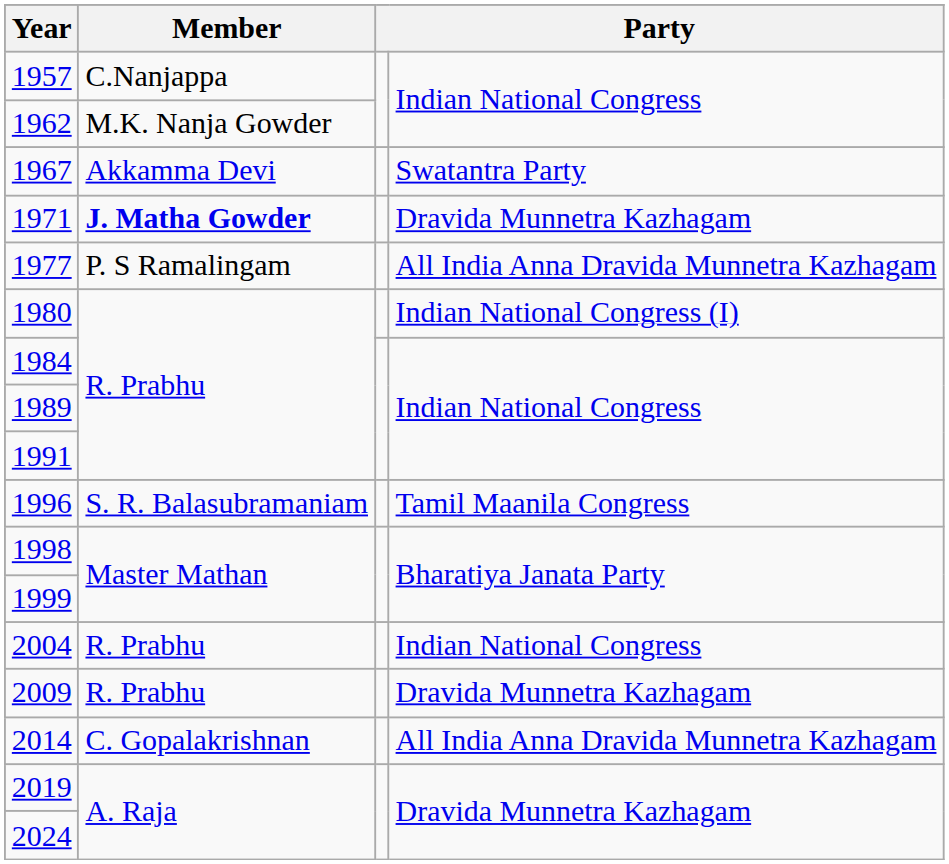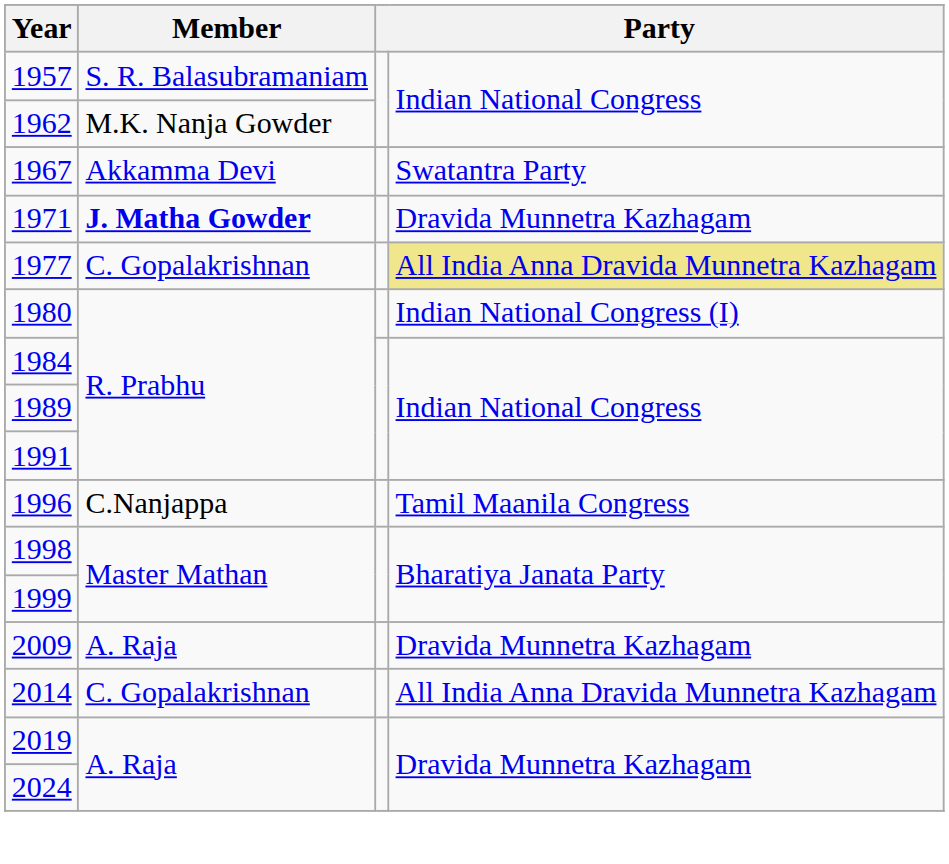(157, 75) C.Nanjappa -> (227, 75) S. R. Balasubramaniam
(188, 265) P. S Ramalingam -> (198, 265) C. Gopalakrishnan
(666, 265) no background -> (666, 265) khaki background
(227, 502) S. R. Balasubramaniam -> (157, 502) C.Nanjappa
- row: (42, 645)
(145, 692) R. Prabhu -> (131, 645) A. Raja
